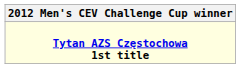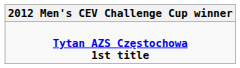(120, 49) lightyellow background -> (120, 49) no background
